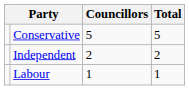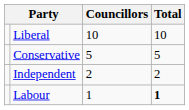+ row: (31, 34)
(157, 74) normal -> (157, 94) bold
